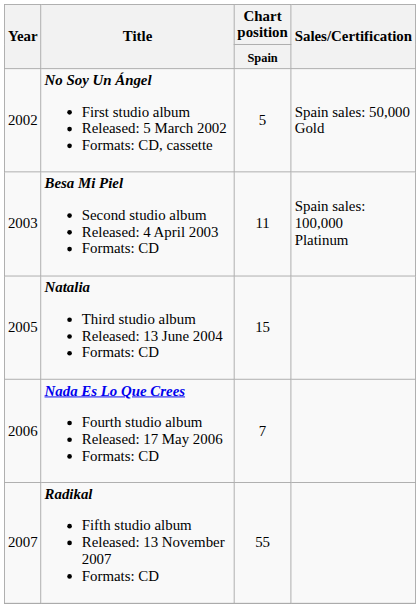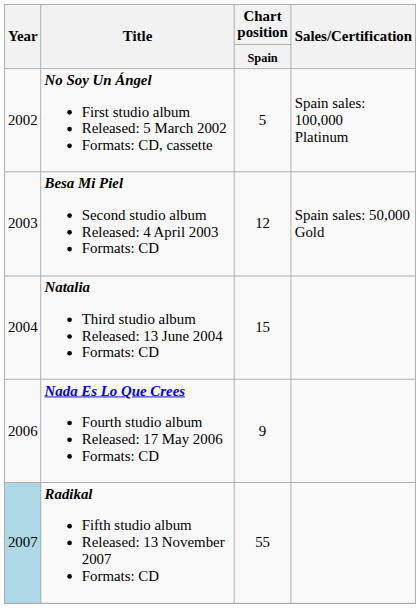(352, 120) Spain sales: 50,000 Gold -> (330, 120) Spain sales: 100,000 Platinum
(263, 223) 11 -> (263, 223) 12
(330, 223) Spain sales: 100,000 Platinum -> (352, 223) Spain sales: 50,000 Gold
(23, 327) 2005 -> (23, 327) 2004
(263, 430) 7 -> (263, 430) 9
(23, 542) no background -> (23, 542) lightblue background
